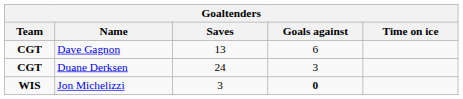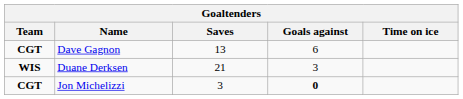(30, 67) CGT -> (30, 67) WIS
(220, 67) 24 -> (220, 67) 21
(30, 85) WIS -> (30, 85) CGT
